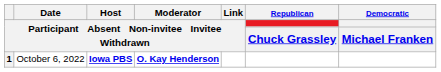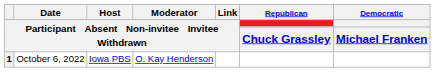(111, 59) bold -> (110, 59) normal
(178, 59) bold -> (174, 59) normal
